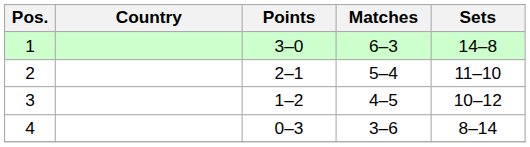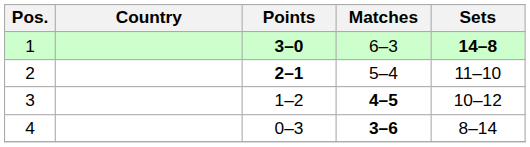(289, 45) normal -> (289, 45) bold
(478, 45) normal -> (478, 45) bold
(289, 73) normal -> (289, 73) bold
(383, 100) normal -> (383, 100) bold
(383, 127) normal -> (383, 127) bold
